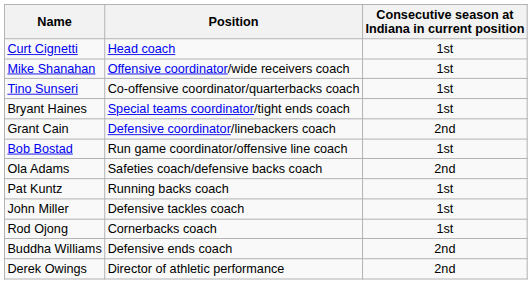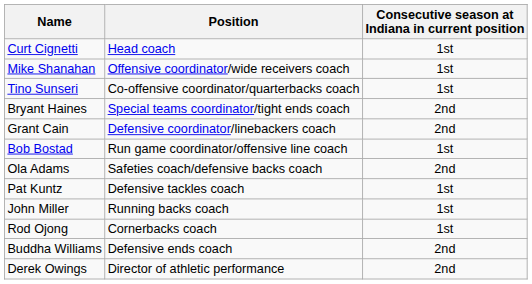(445, 109) 1st -> (445, 109) 2nd
(168, 189) Running backs coach -> (176, 189) Defensive tackles coach
(176, 209) Defensive tackles coach -> (168, 209) Running backs coach
